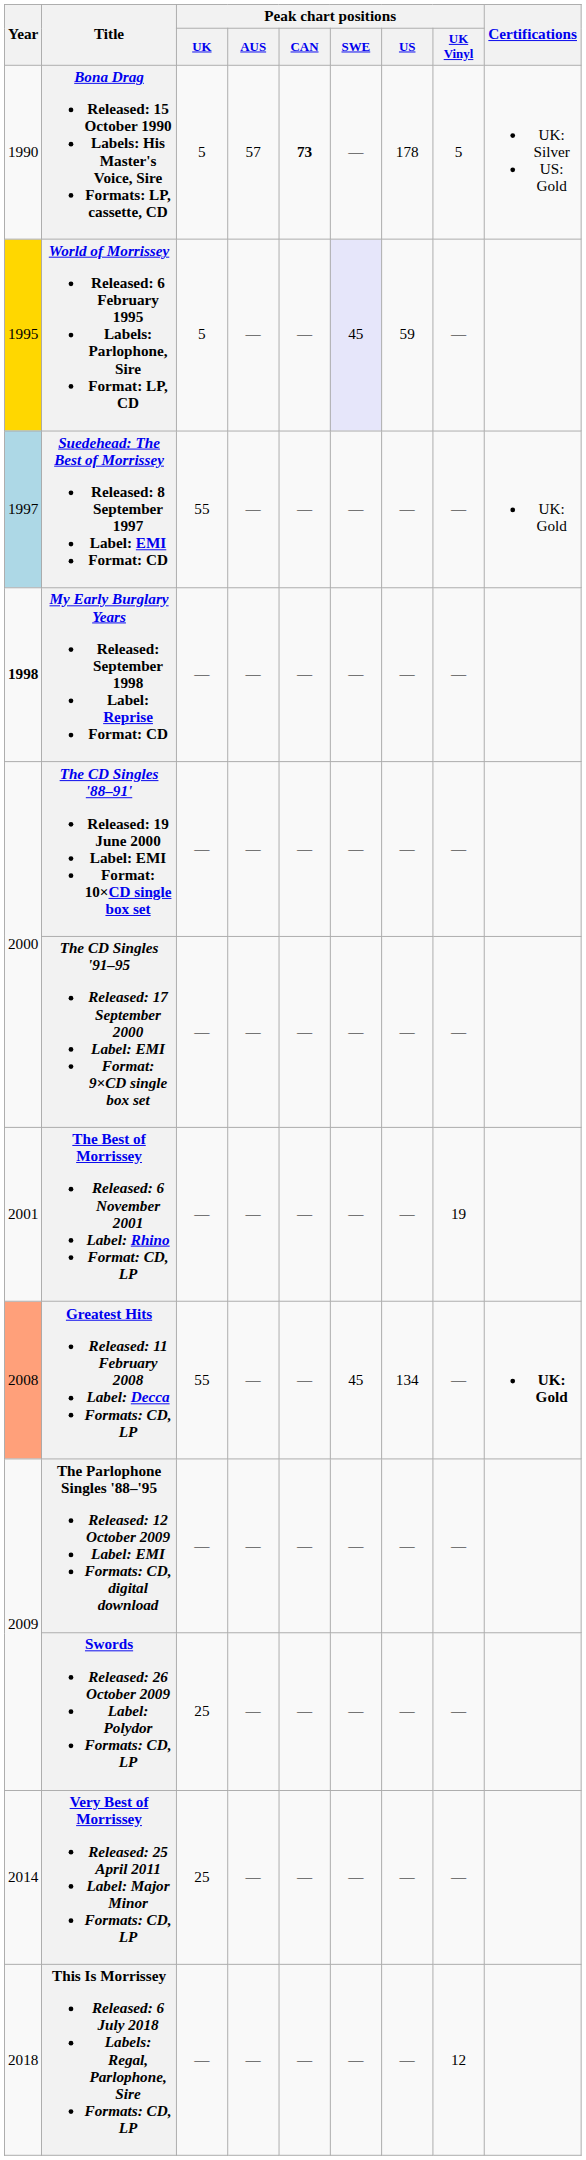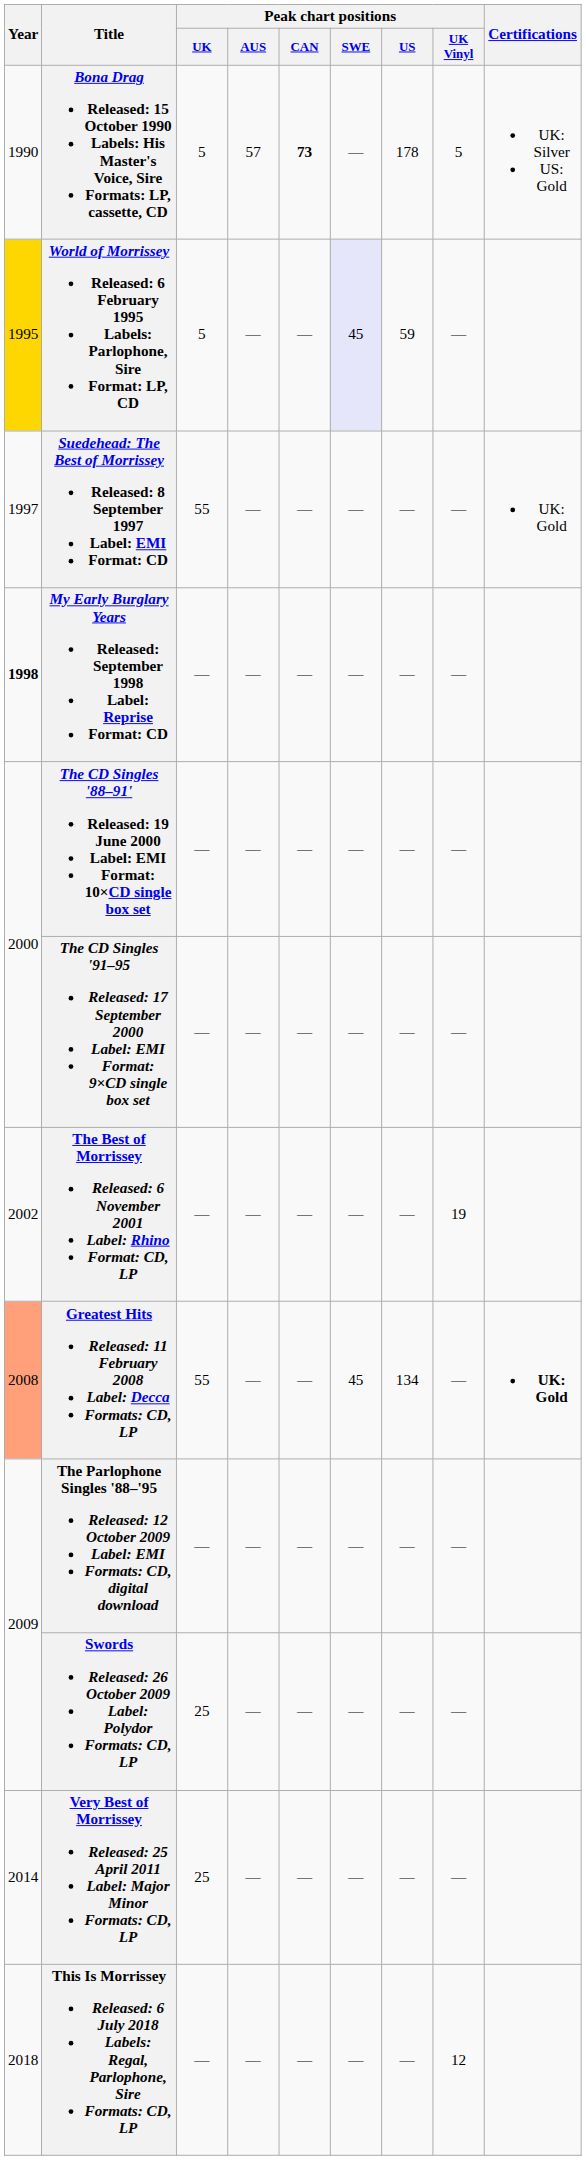(23, 509) lightblue background -> (23, 509) no background
(23, 1214) 2001 -> (23, 1214) 2002
